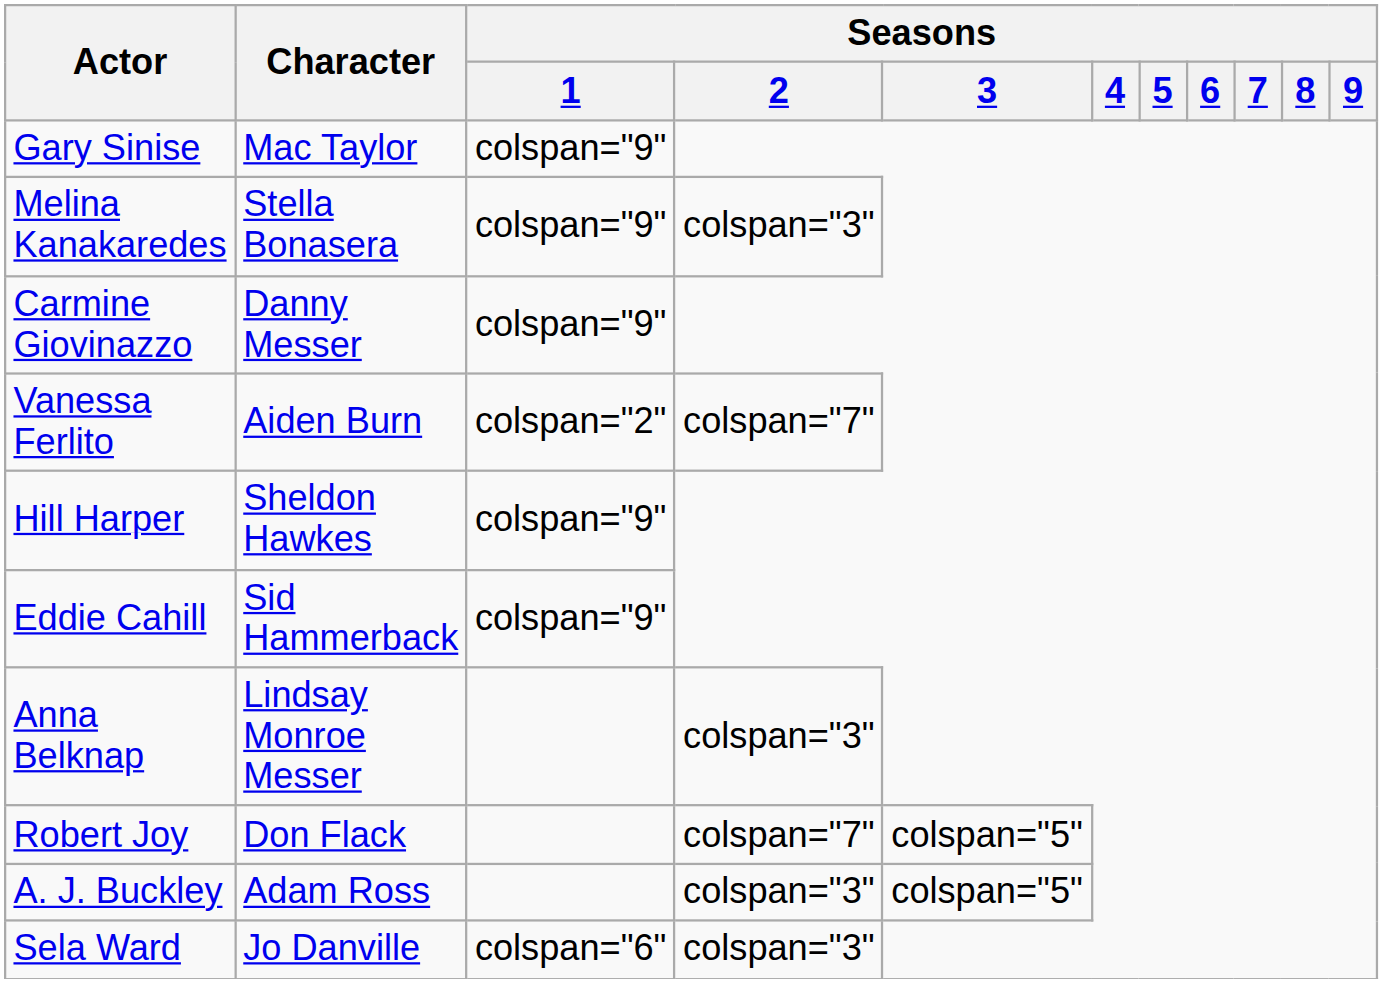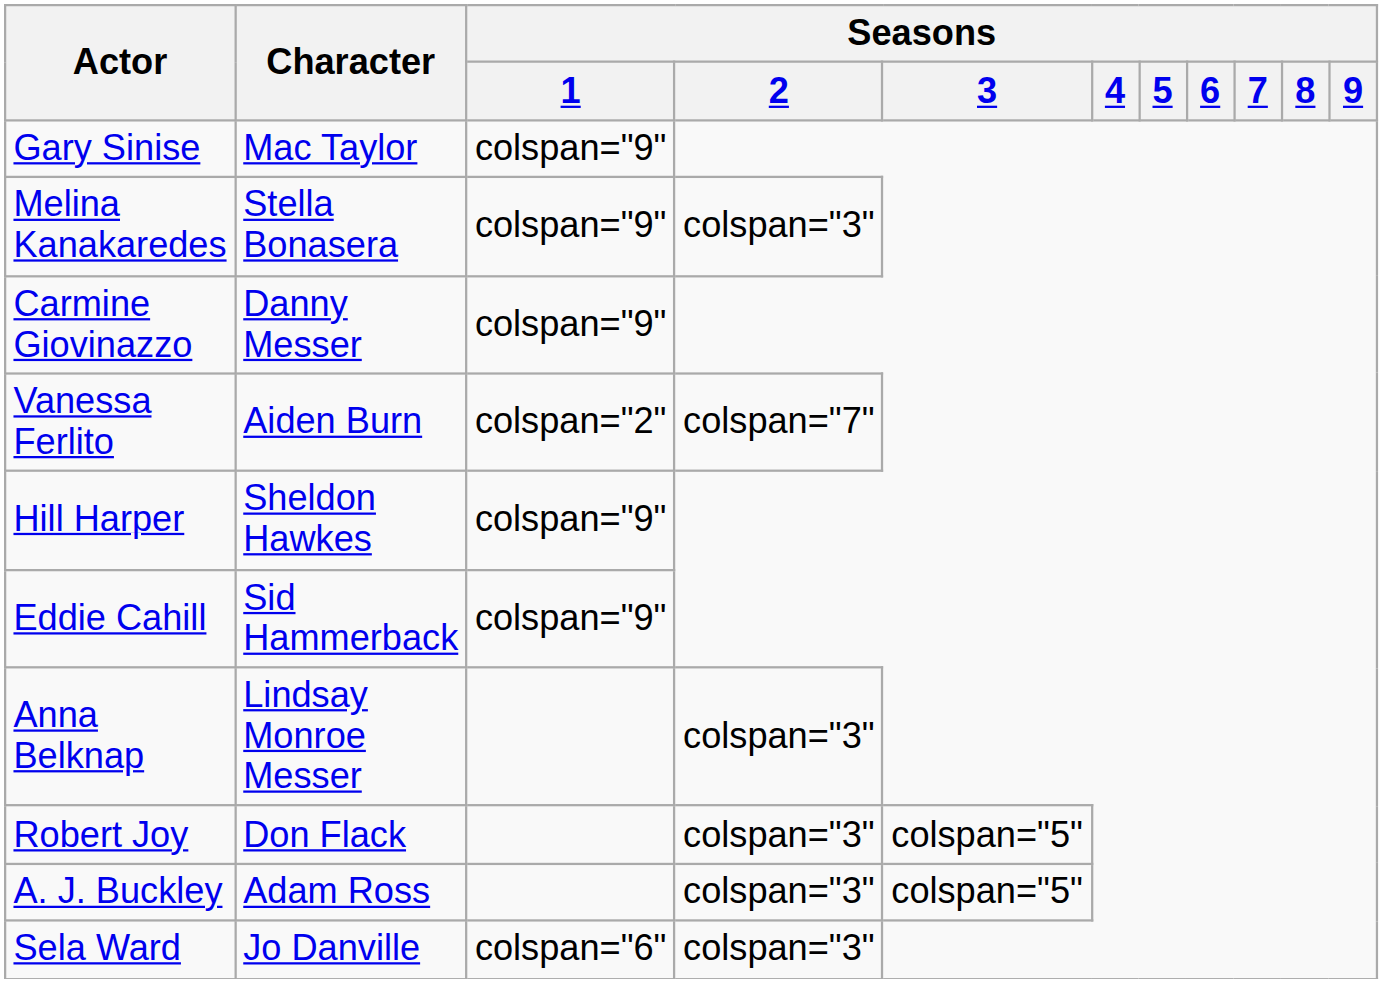(779, 834) colspan="7" -> (779, 834) colspan="3"
